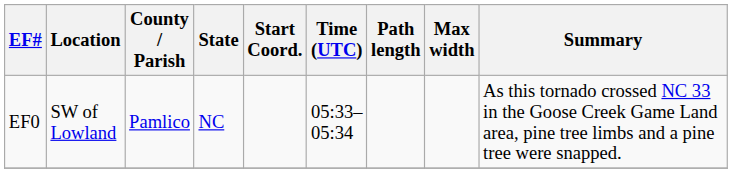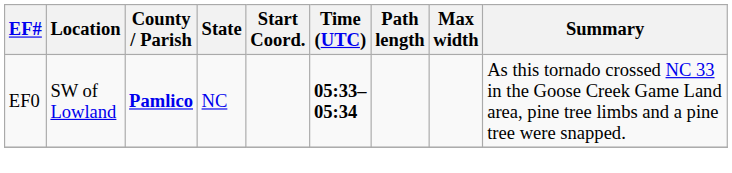(160, 121) normal -> (161, 100) bold
(337, 121) normal -> (340, 100) bold
